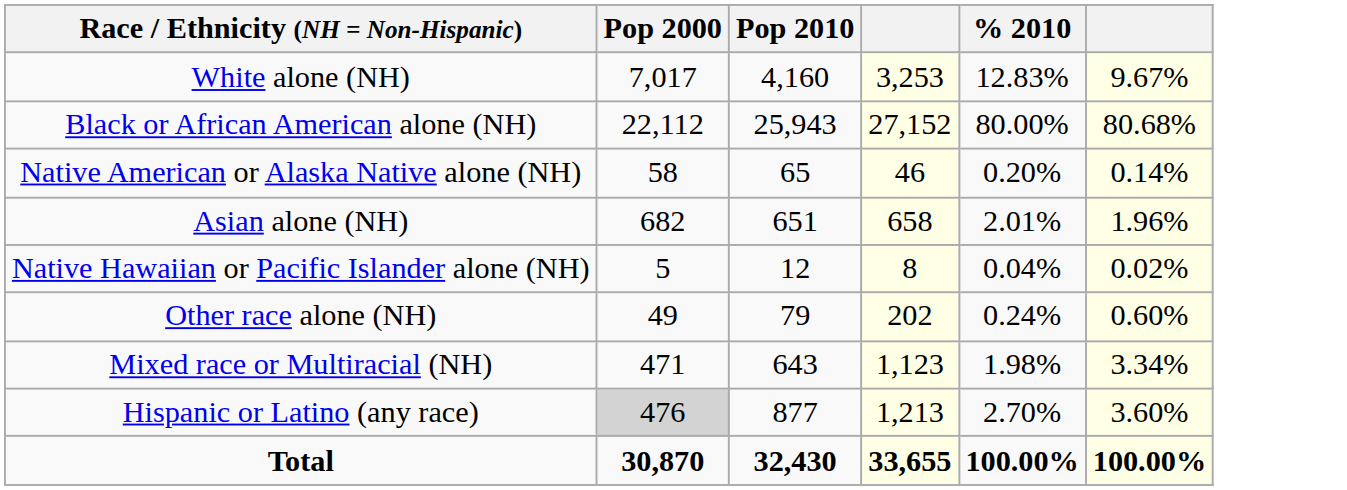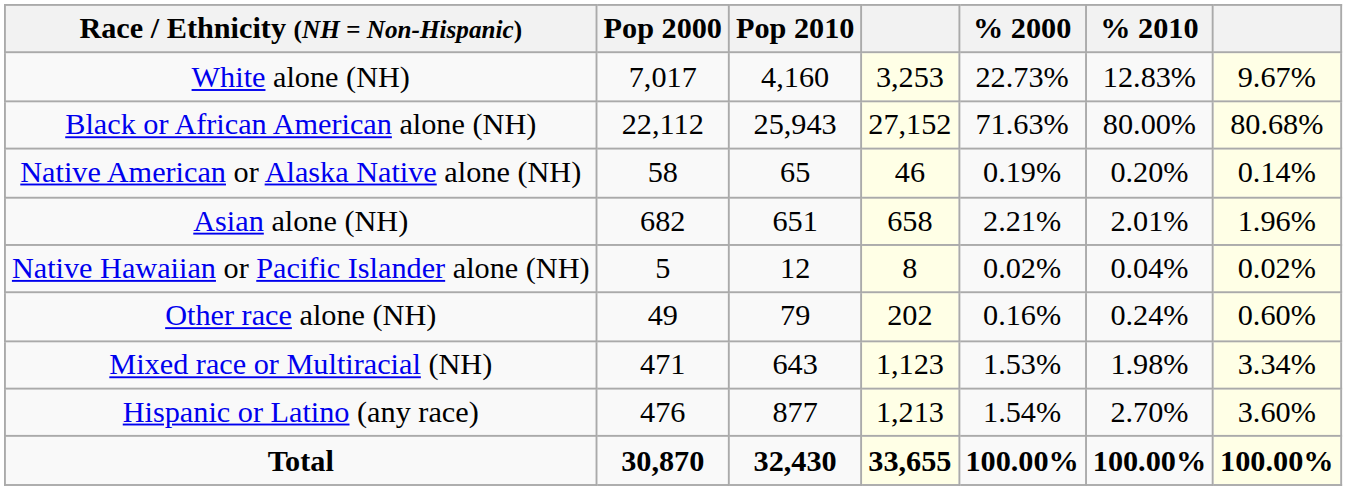+ column: (1022, 28)
(663, 412) lightgrey background -> (663, 412) no background
